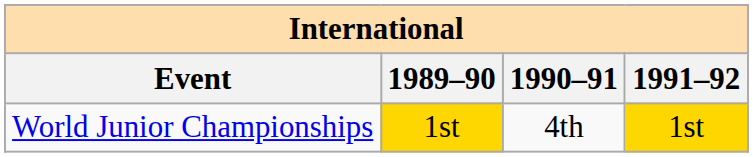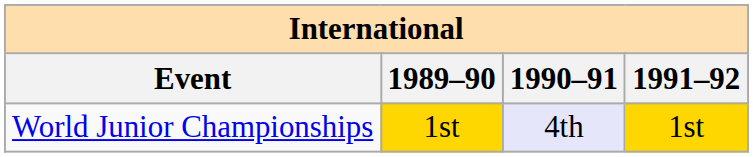(564, 126) no background -> (564, 126) lavender background
